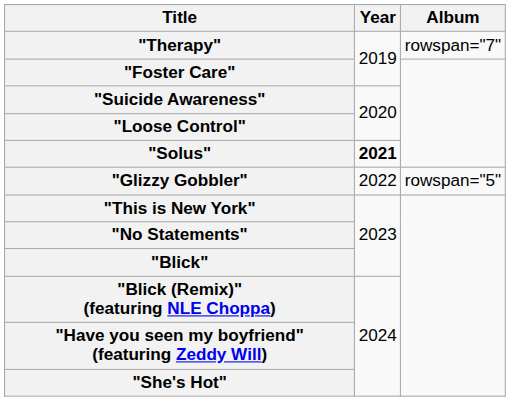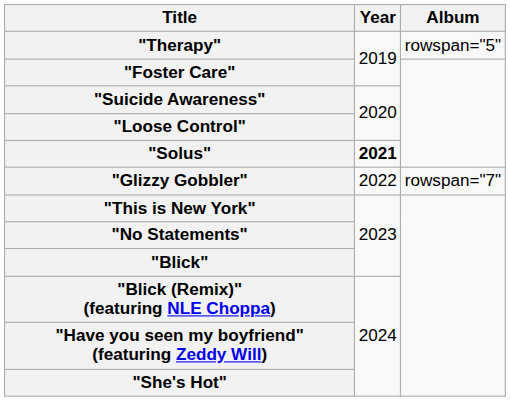(453, 45) rowspan="7" -> (453, 45) rowspan="5"
(453, 180) rowspan="5" -> (453, 180) rowspan="7"
